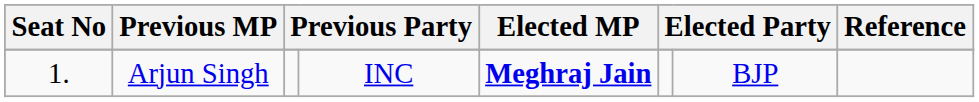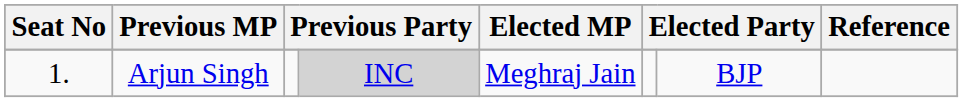(389, 72) no background -> (389, 72) lightgrey background
(568, 72) bold -> (560, 72) normal
